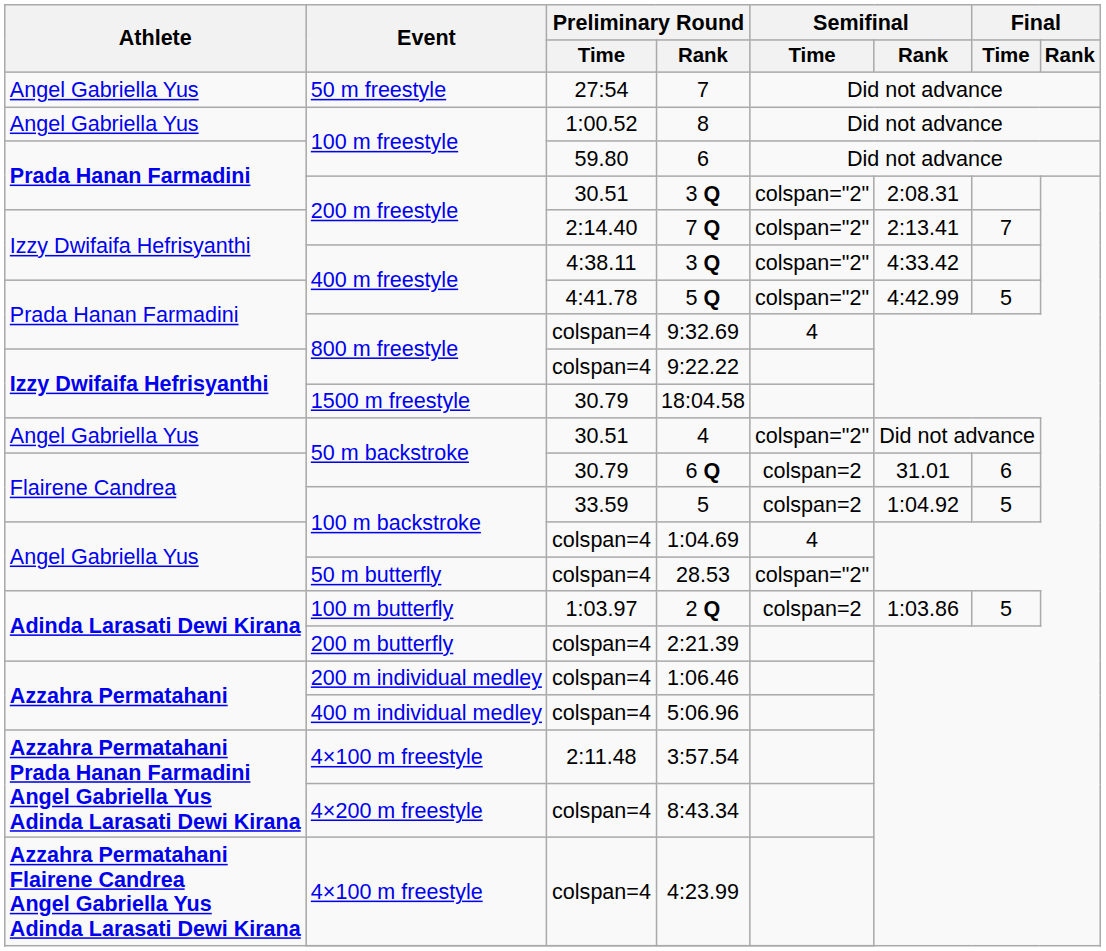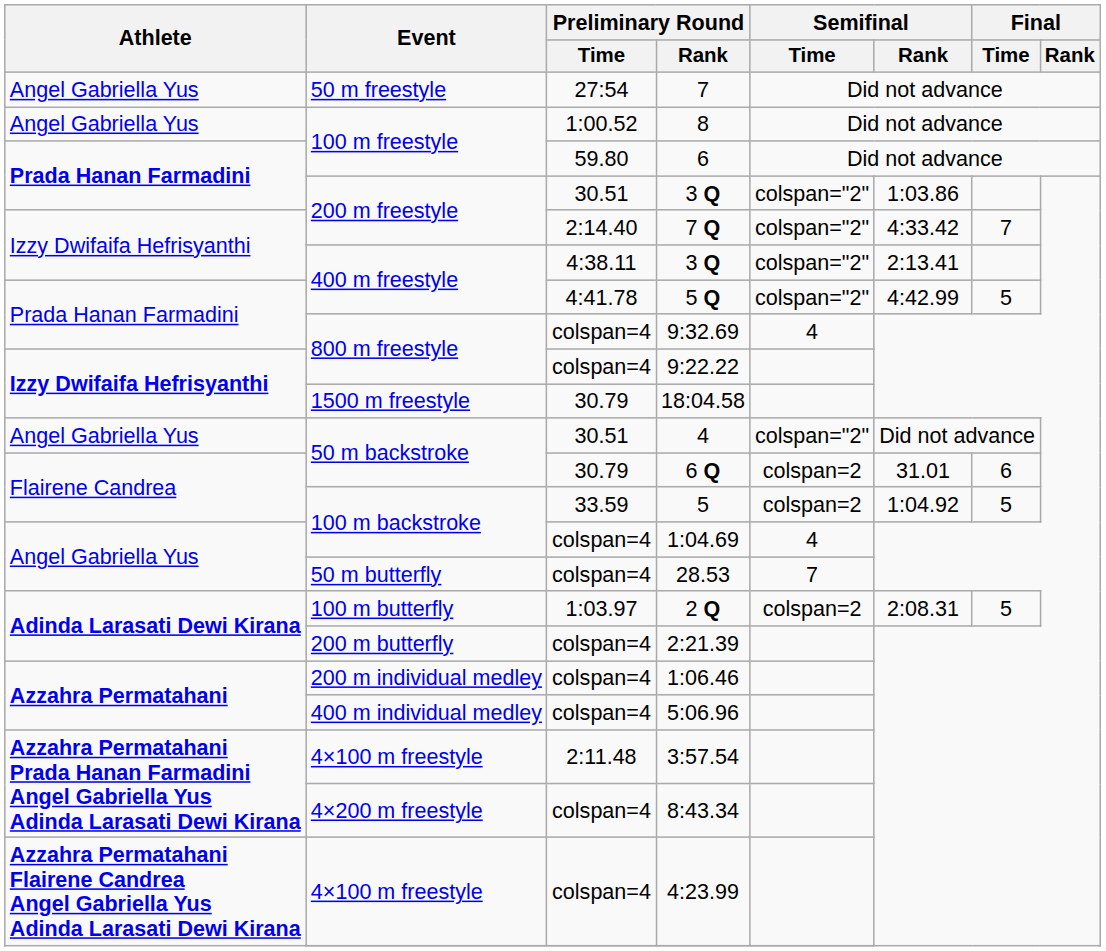(923, 193) 2:08.31 -> (923, 193) 1:03.86
(923, 228) 2:13.41 -> (923, 228) 4:33.42
(923, 263) 4:33.42 -> (923, 263) 2:13.41
(812, 574) colspan="2" -> (812, 574) 7
(923, 609) 1:03.86 -> (923, 609) 2:08.31
